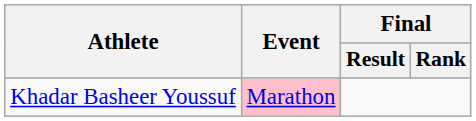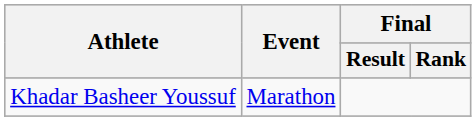(291, 97) pink background -> (291, 97) no background
